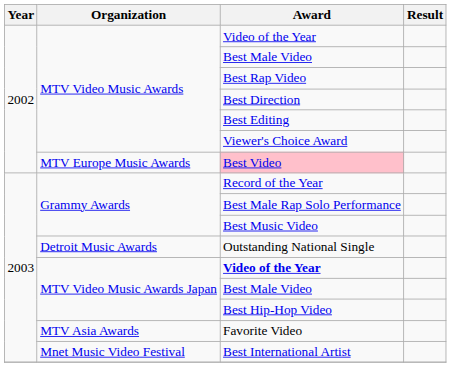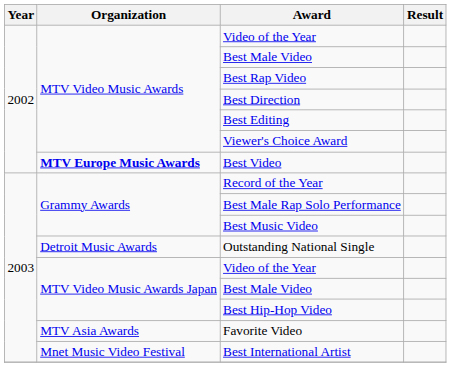(115, 162) normal -> (120, 162) bold
(252, 162) pink background -> (252, 162) no background
(272, 267) bold -> (269, 267) normal
